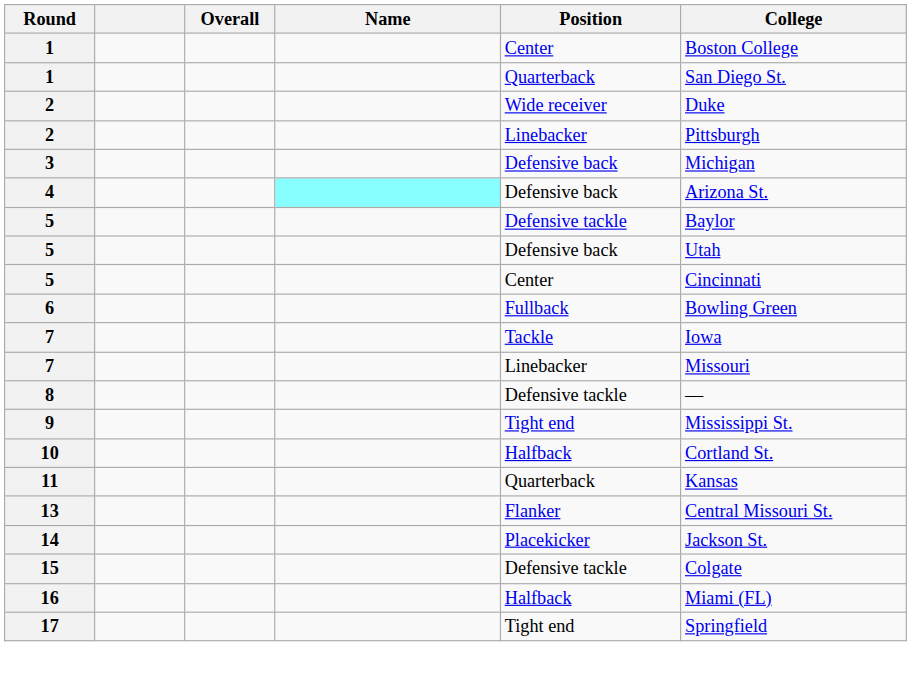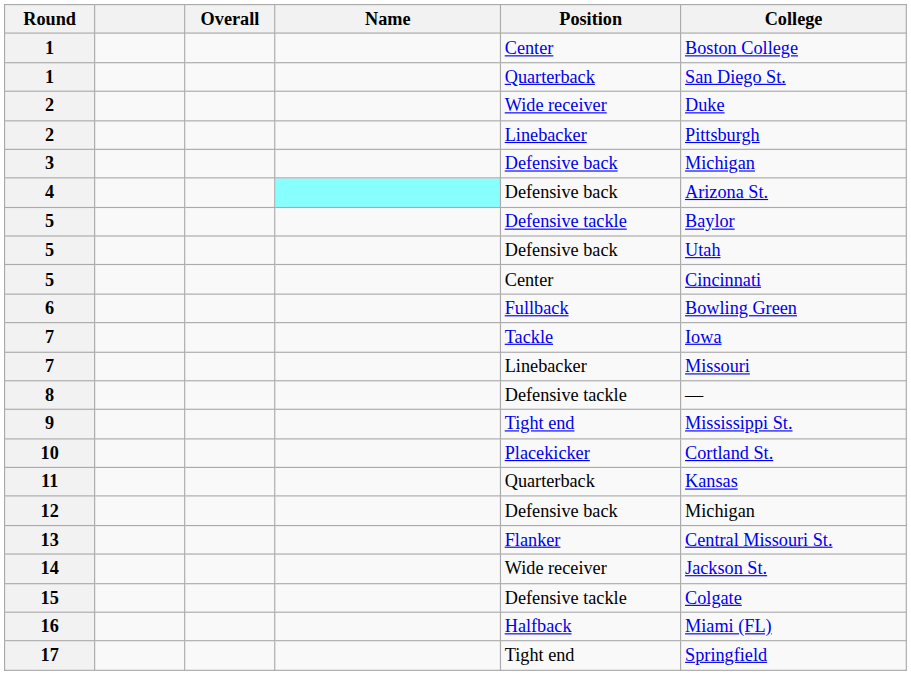(538, 452) Halfback -> (547, 452) Placekicker
+ row: (50, 510)
(547, 539) Placekicker -> (556, 568) Wide receiver
